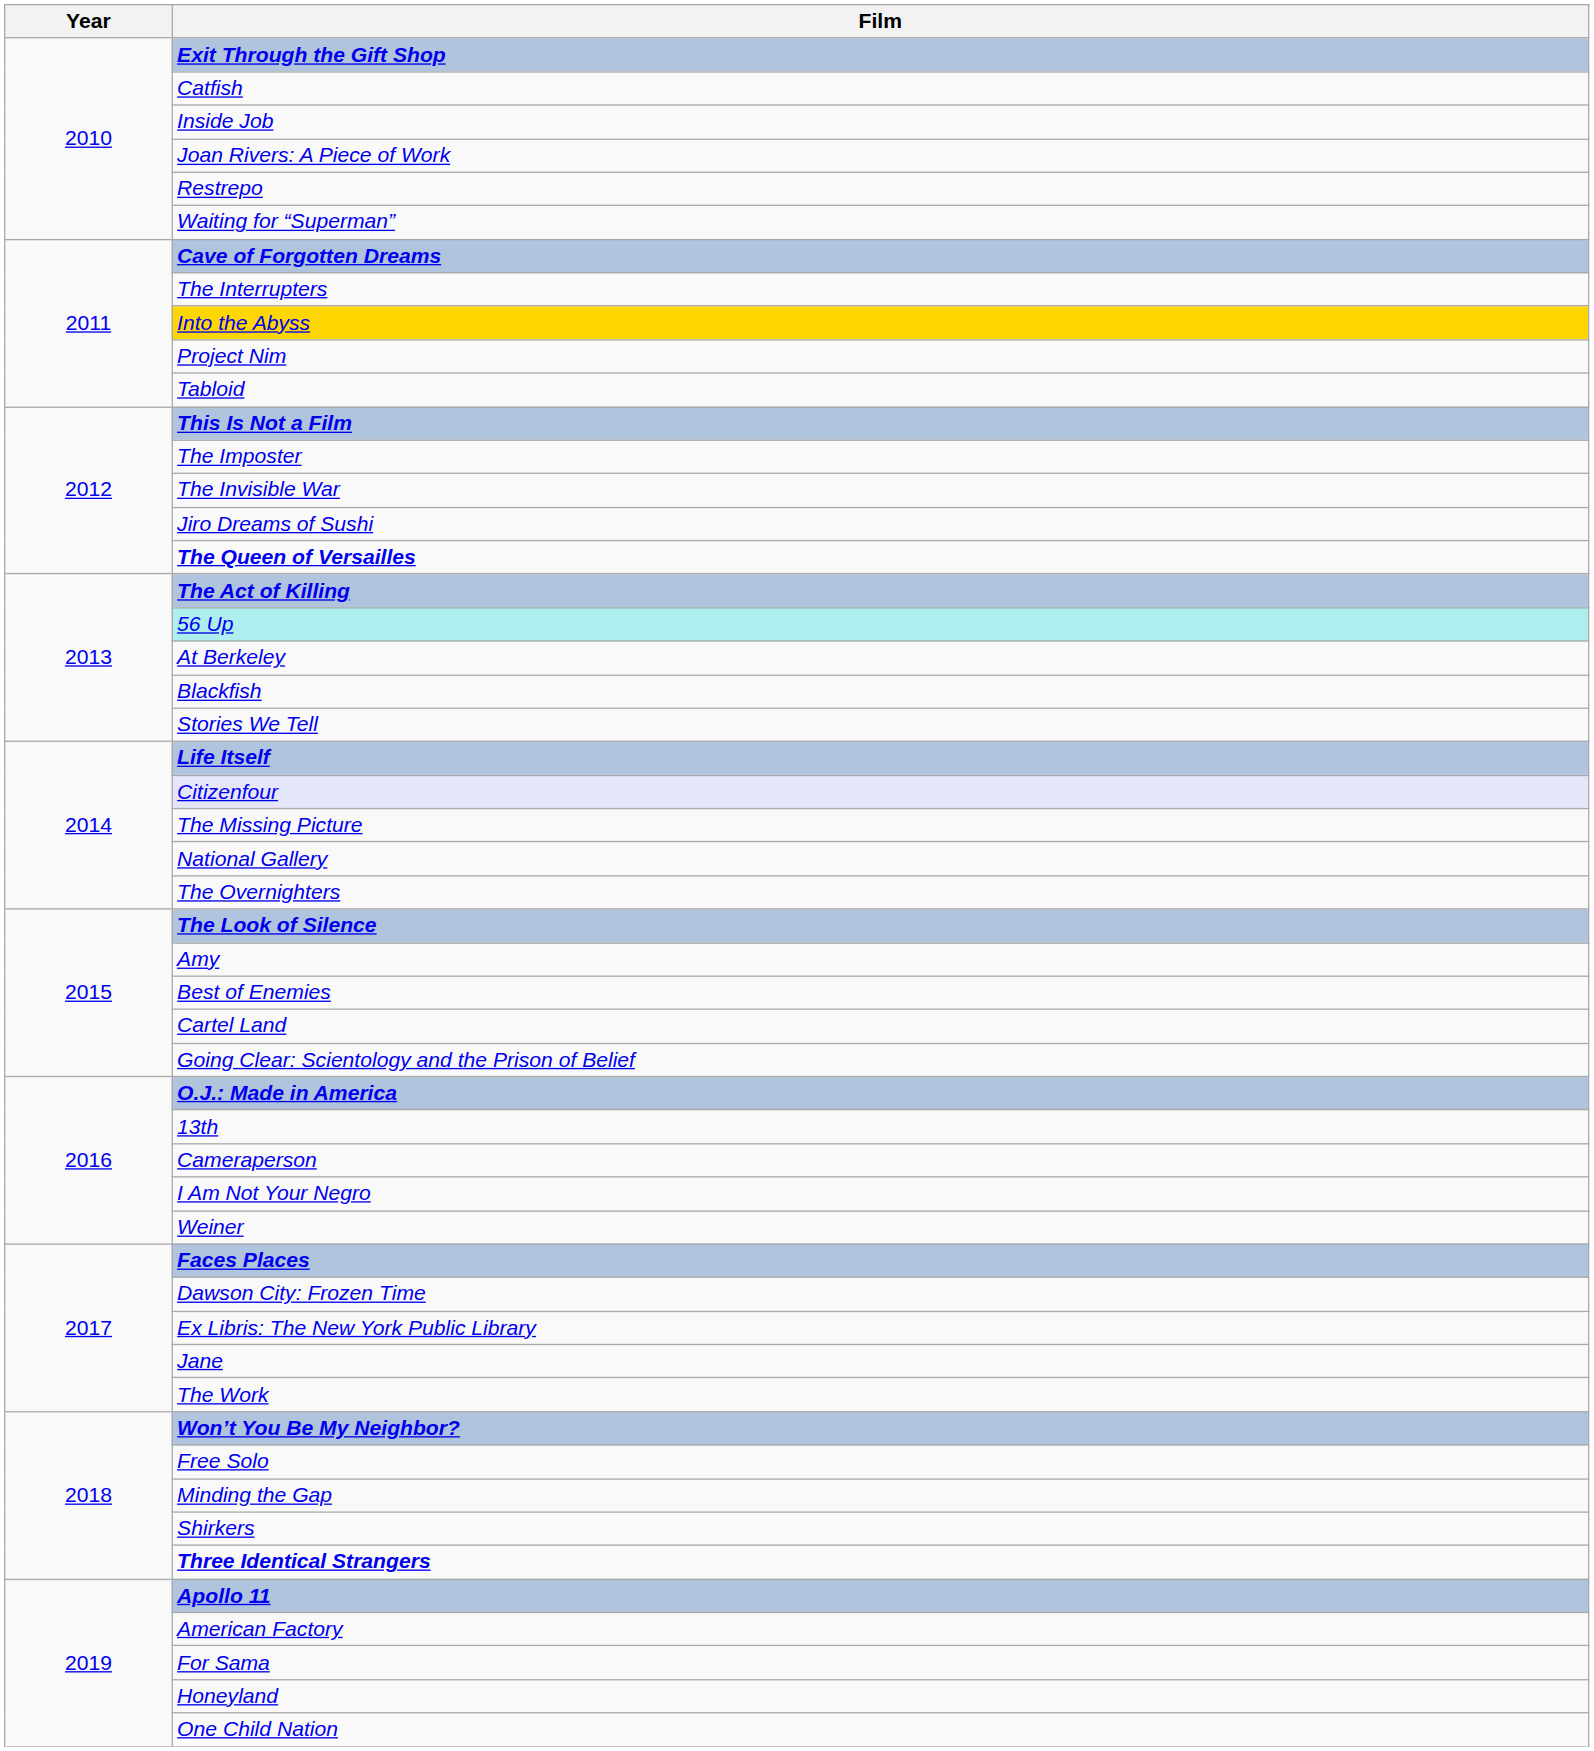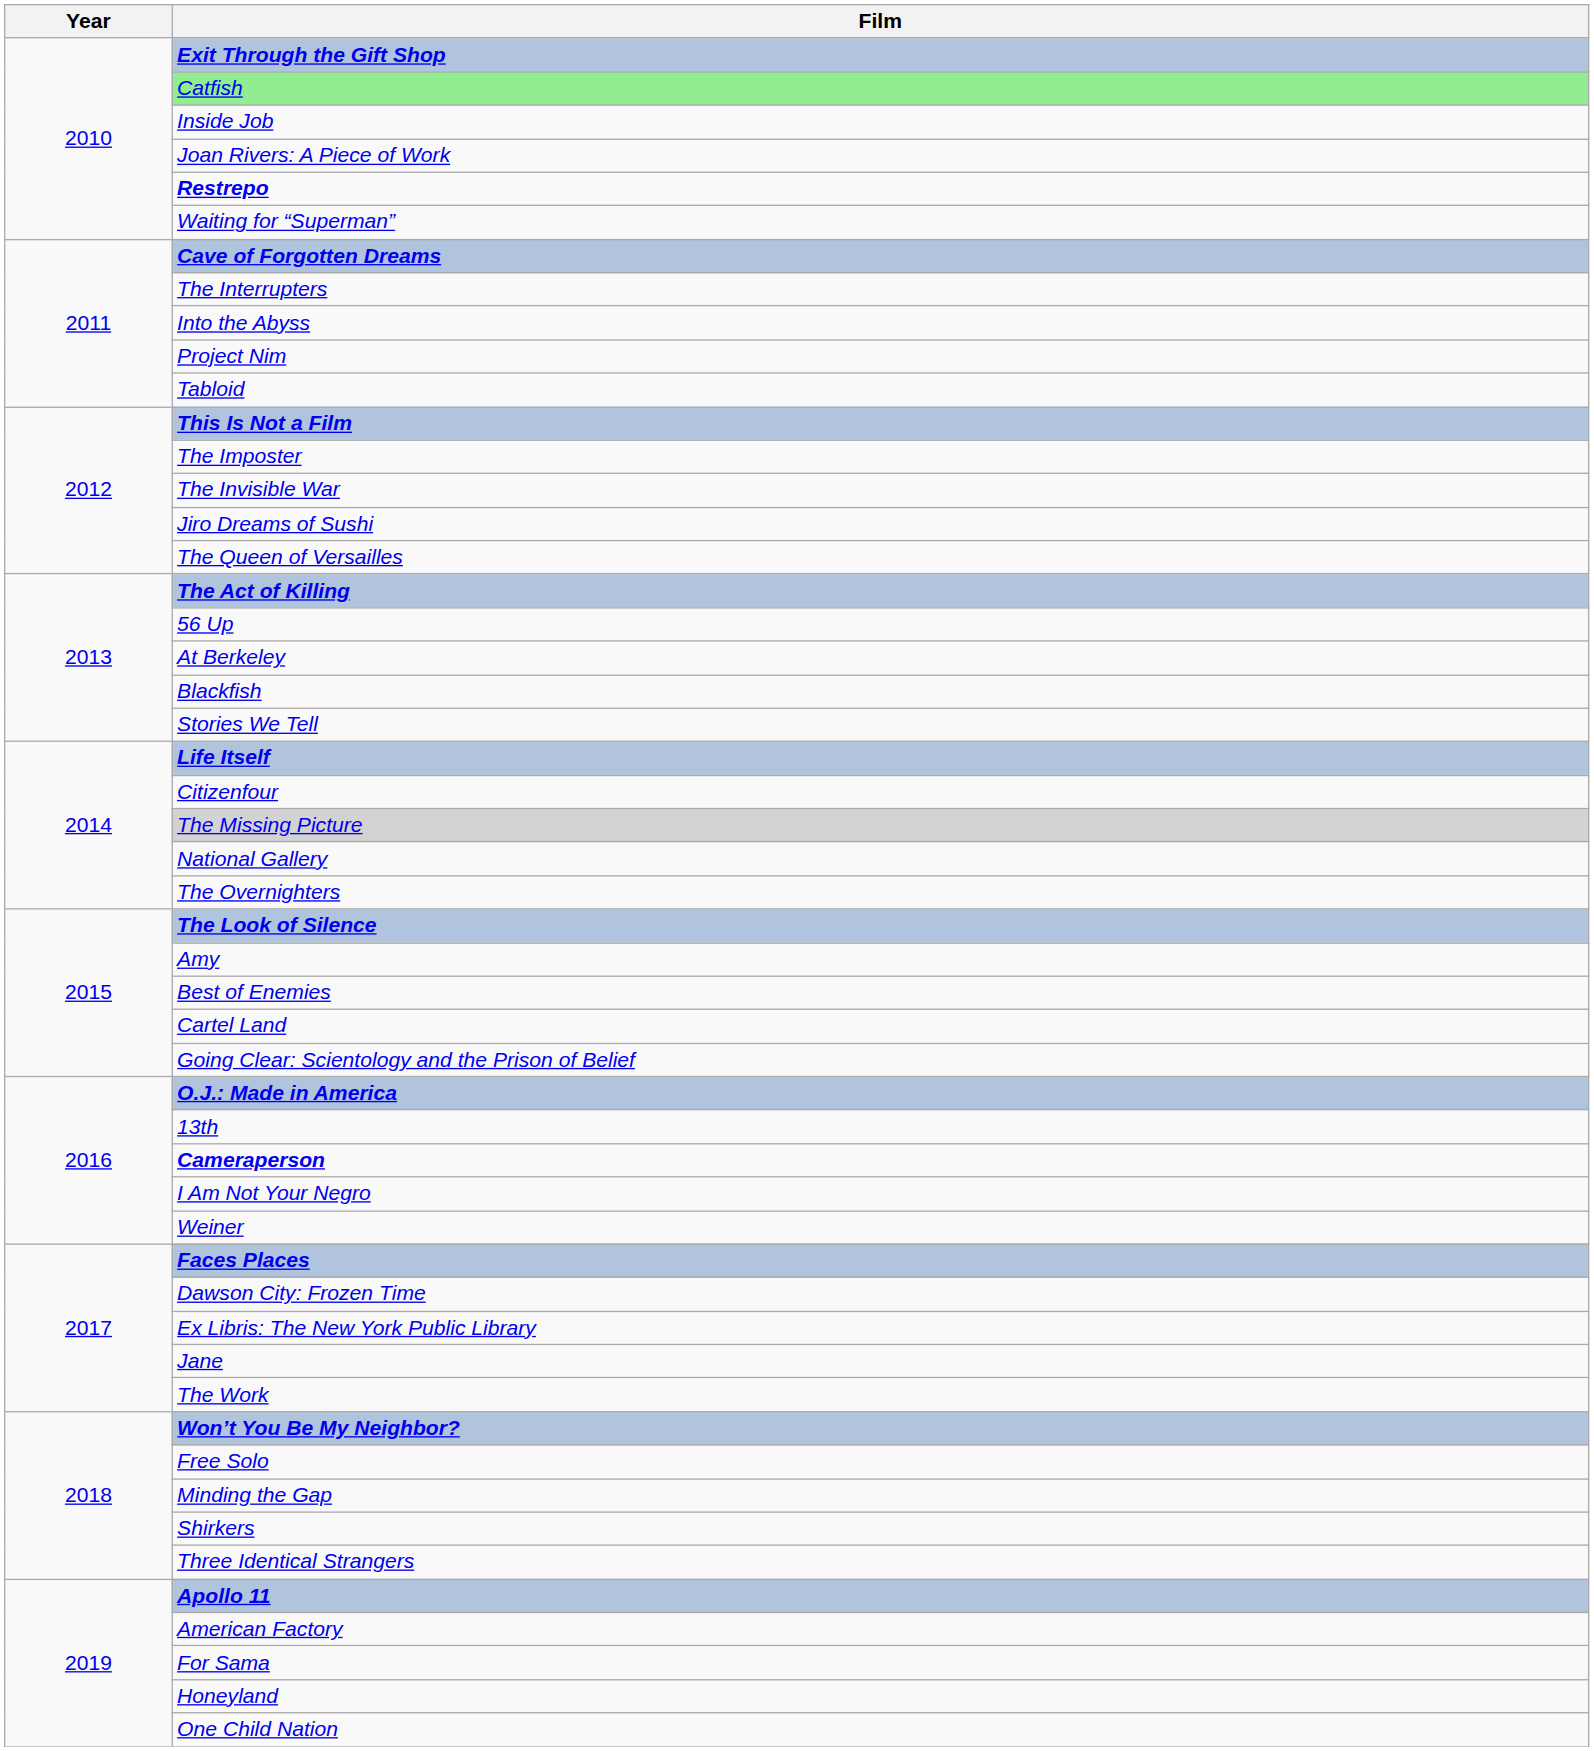(210, 88) no background -> (210, 88) lightgreen background
(220, 188) normal -> (223, 188) bold
(244, 322) gold background -> (244, 322) no background
(296, 557) bold -> (290, 557) normal
(205, 624) paleturquoise background -> (205, 624) no background
(228, 791) lavender background -> (228, 791) no background
(270, 825) no background -> (270, 825) lightgrey background
(247, 1160) normal -> (251, 1160) bold
(304, 1562) bold -> (296, 1562) normal
